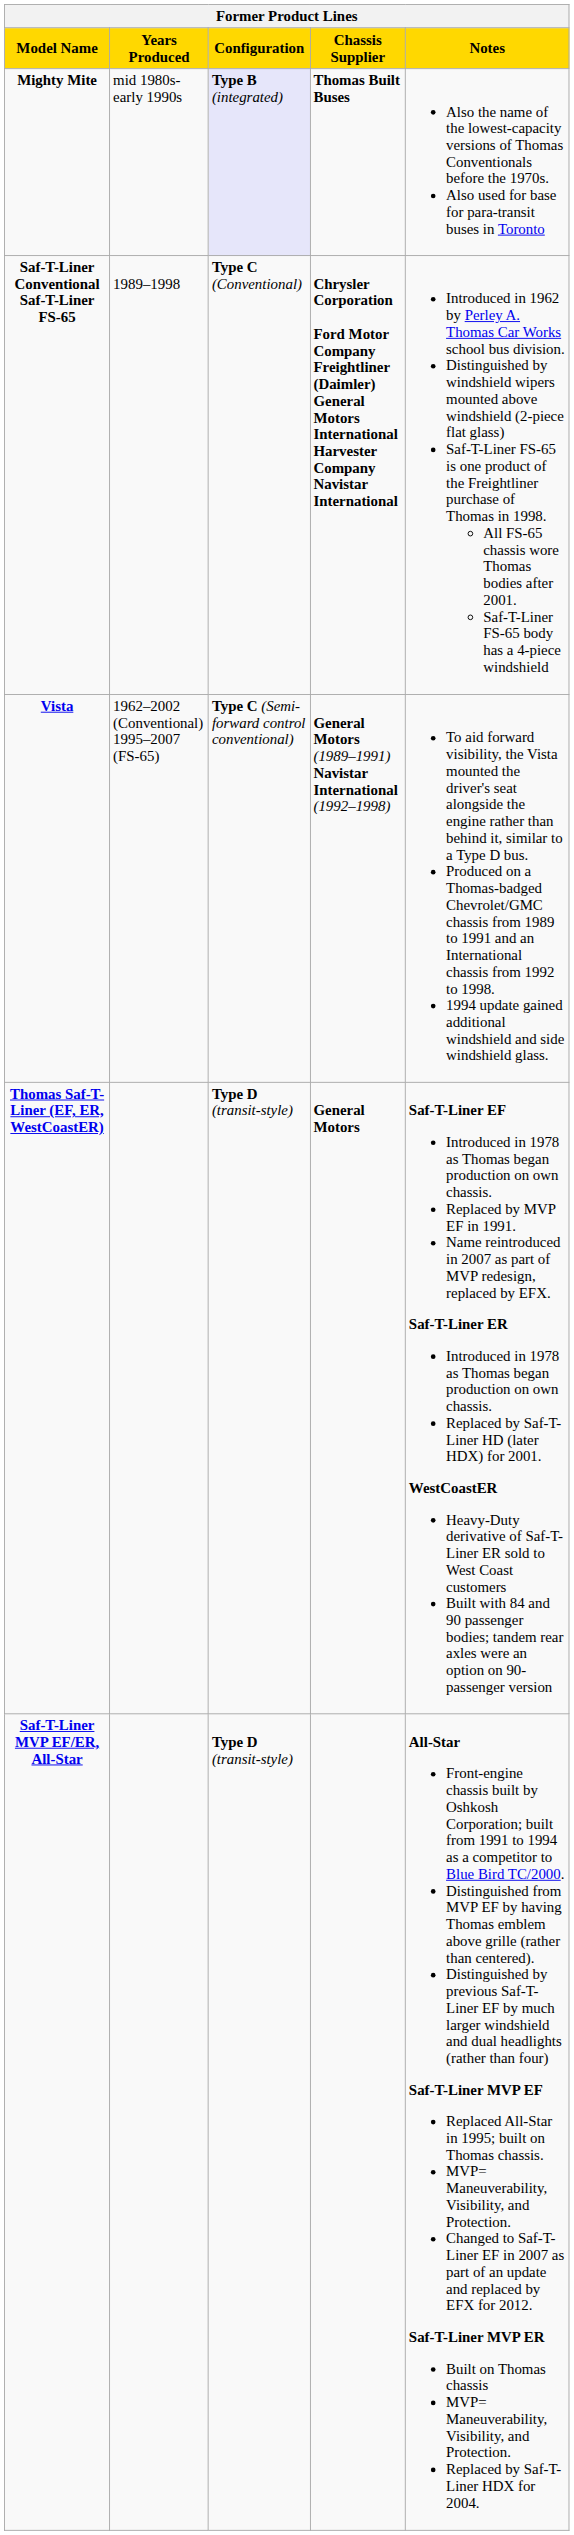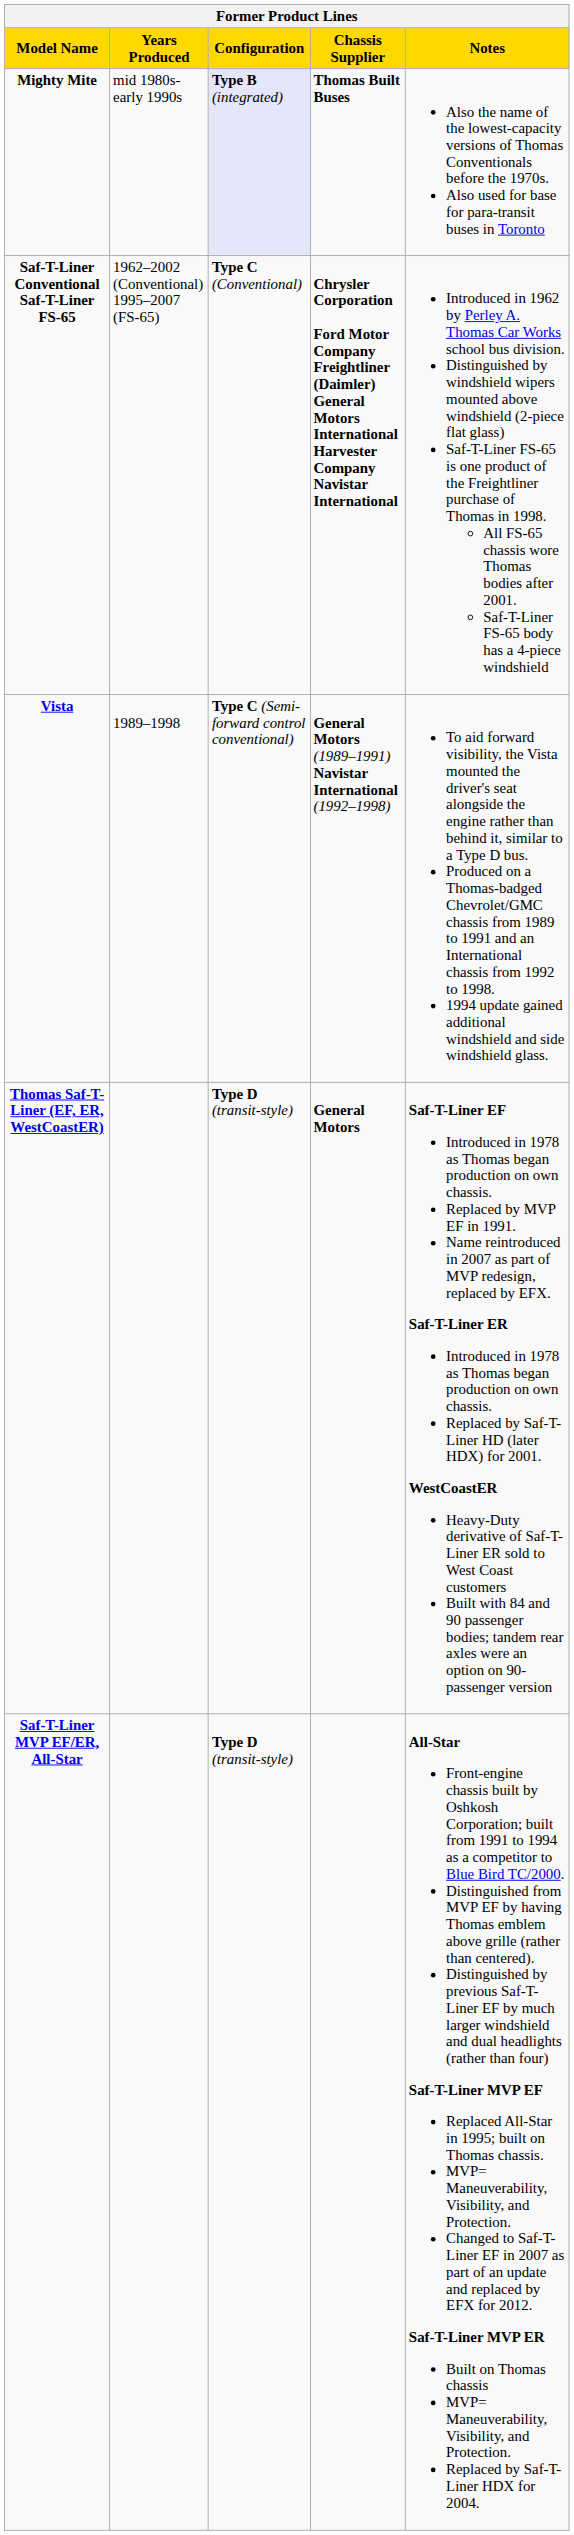(147, 284) 1989–1998 -> (158, 292) 1962–2002 (Conventional) 1995–2007 (FS-65)
(158, 731) 1962–2002 (Conventional) 1995–2007 (FS-65) -> (147, 722) 1989–1998
